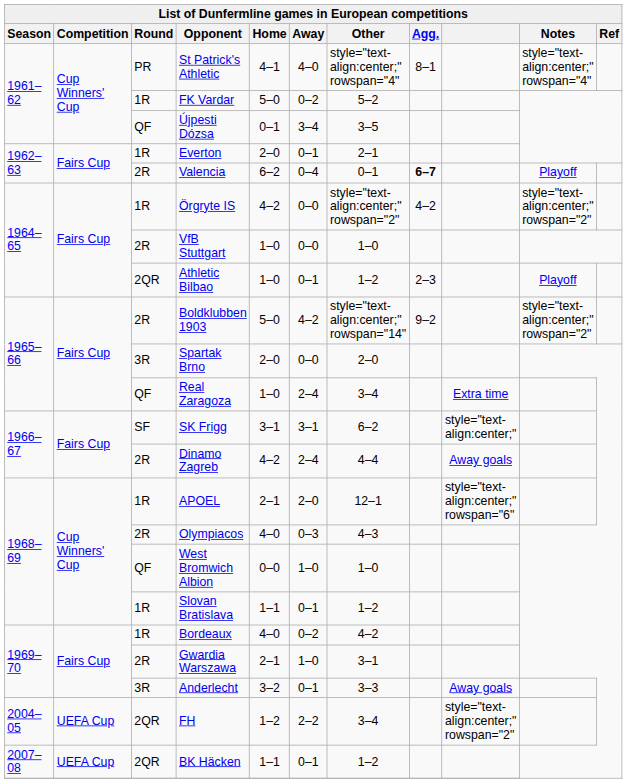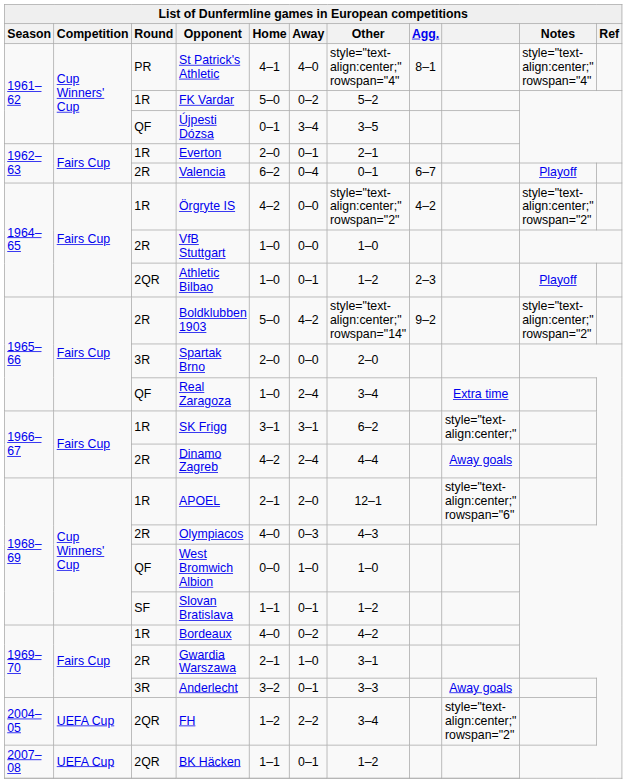(426, 173) bold -> (426, 173) normal
(142, 427) SF -> (142, 427) 1R
(142, 608) 1R -> (142, 608) SF
